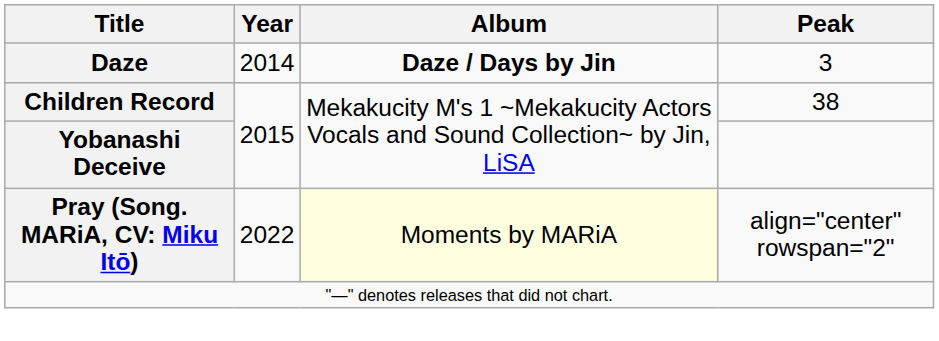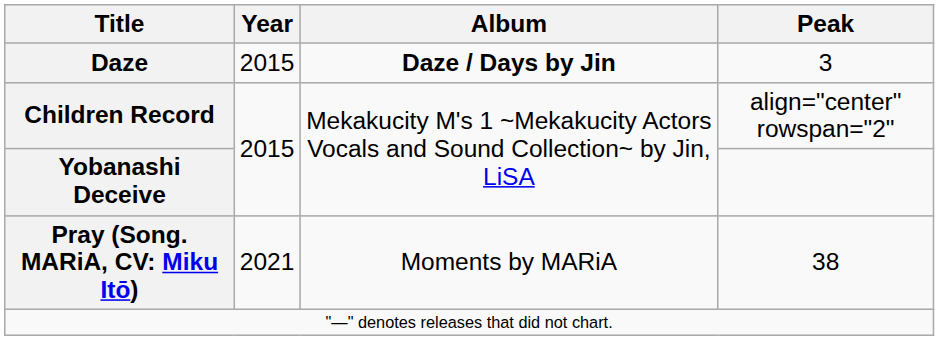(267, 62) 2014 -> (267, 62) 2015
(826, 101) 38 -> (826, 115) align="center" rowspan="2"
(267, 234) 2022 -> (267, 261) 2021
(509, 234) lightyellow background -> (509, 261) no background
(826, 234) align="center" rowspan="2" -> (826, 261) 38
